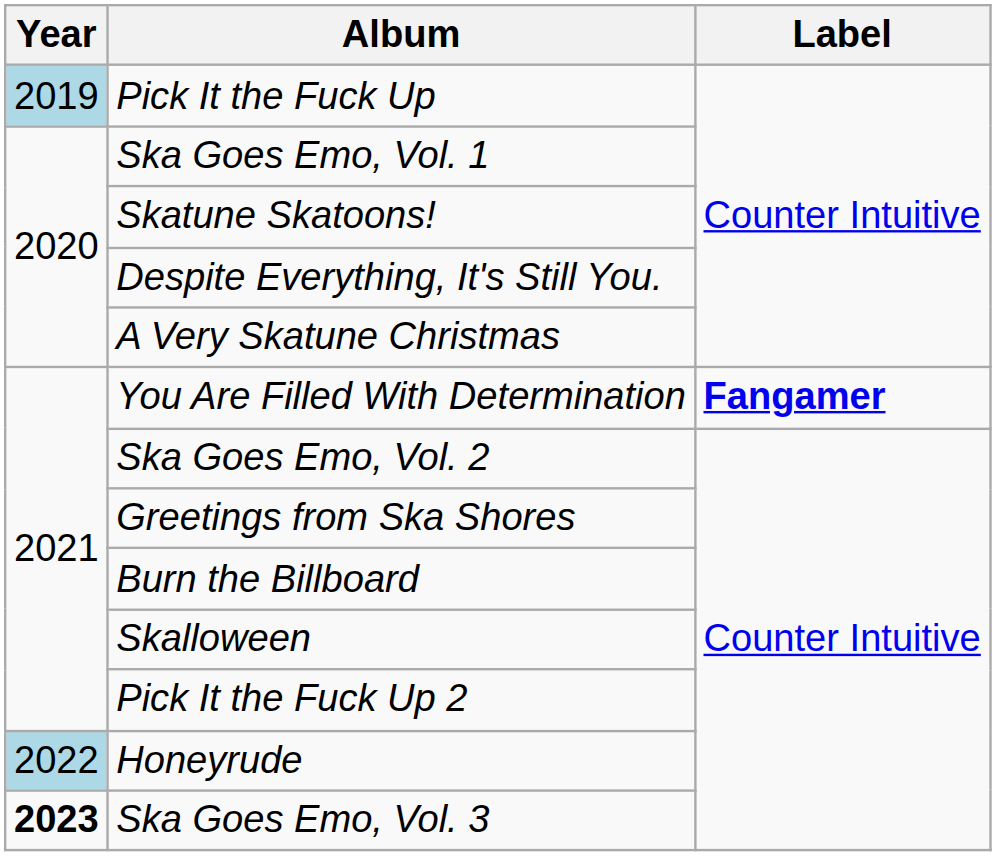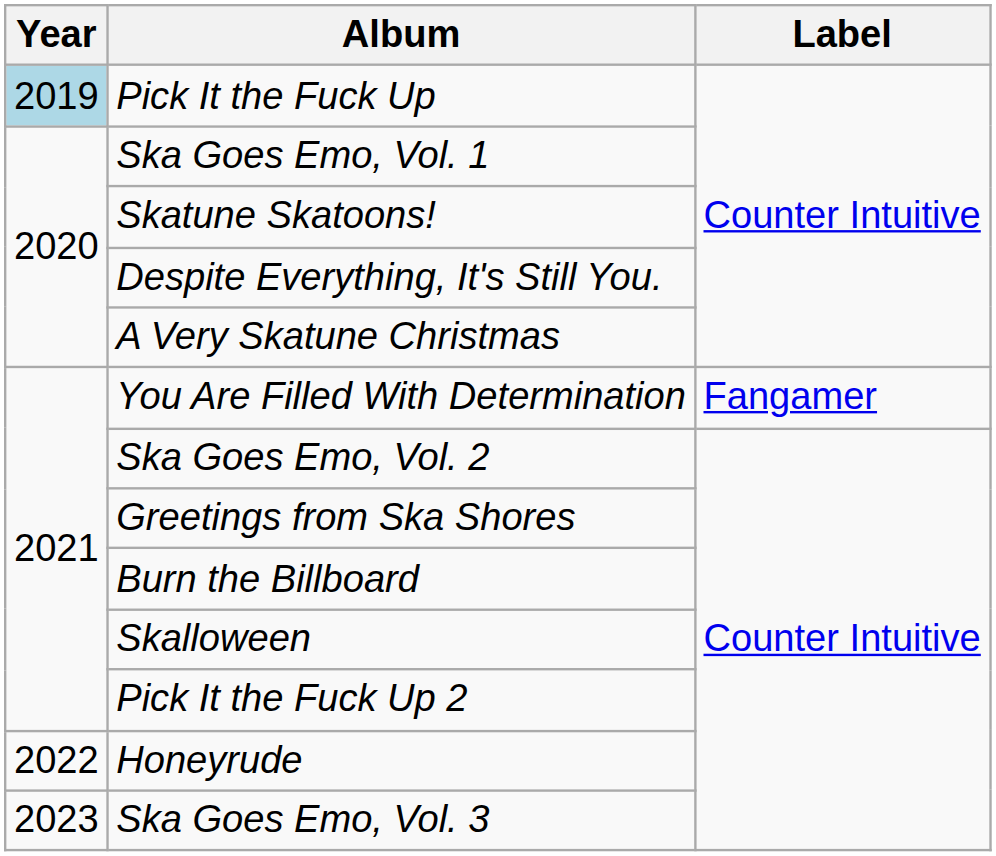(794, 397) bold -> (790, 397) normal
(56, 759) lightblue background -> (56, 759) no background
(56, 819) bold -> (56, 819) normal
